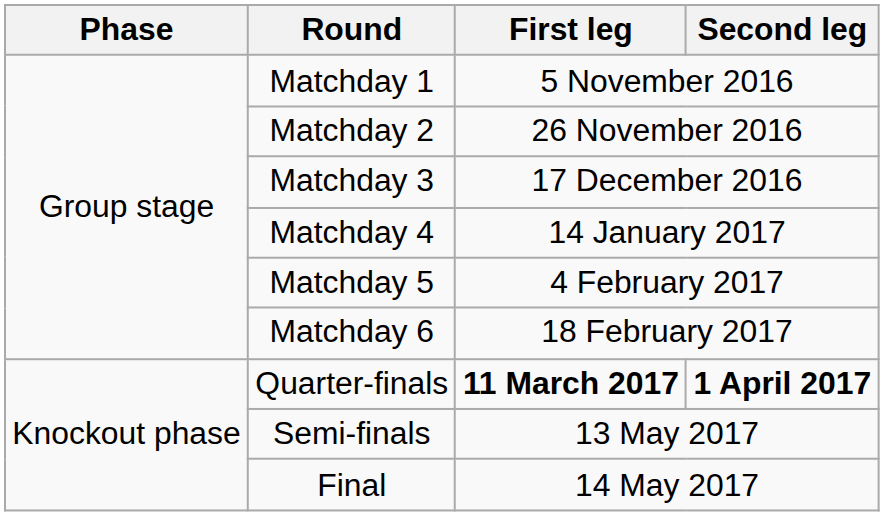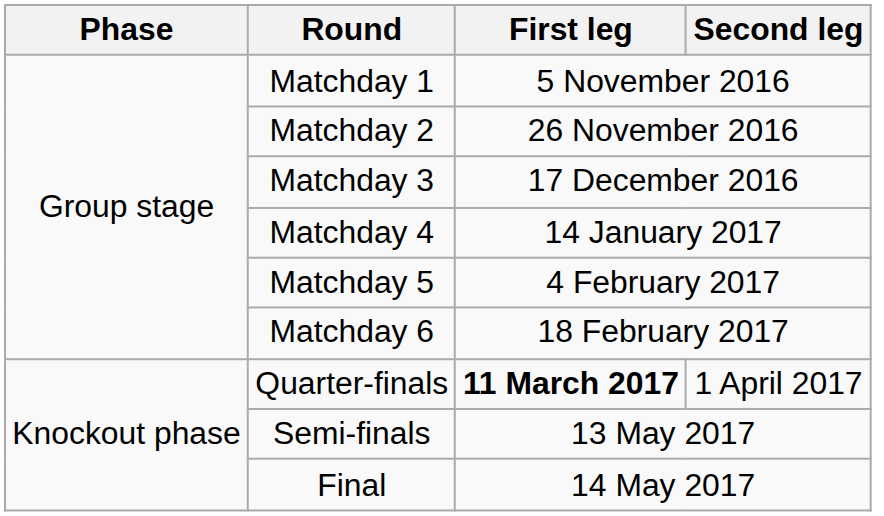(782, 383) bold -> (778, 383) normal
